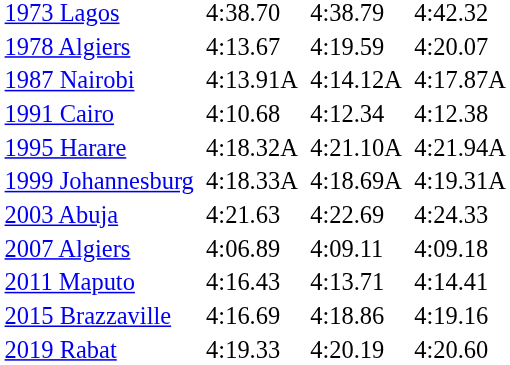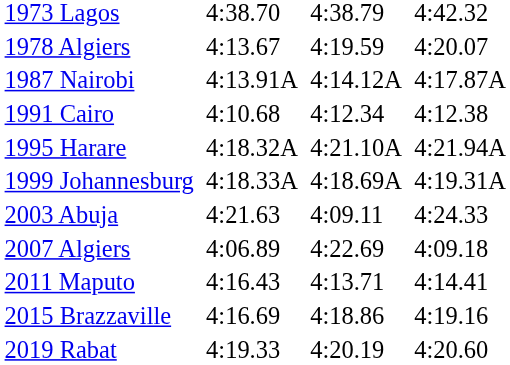(347, 215) 4:22.69 -> (347, 215) 4:09.11
(347, 248) 4:09.11 -> (347, 248) 4:22.69
